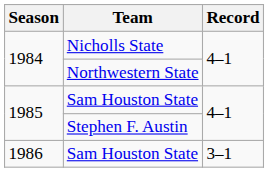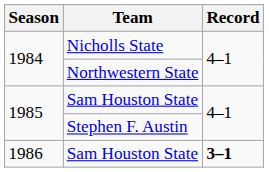(219, 153) normal -> (219, 153) bold
